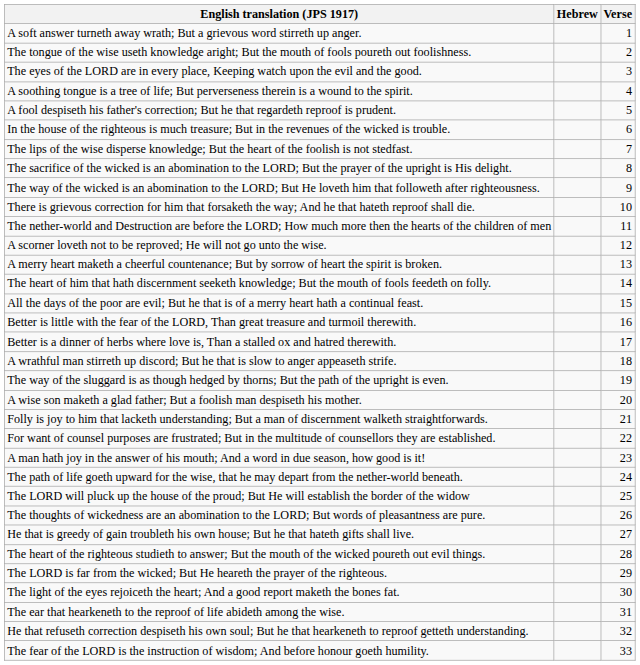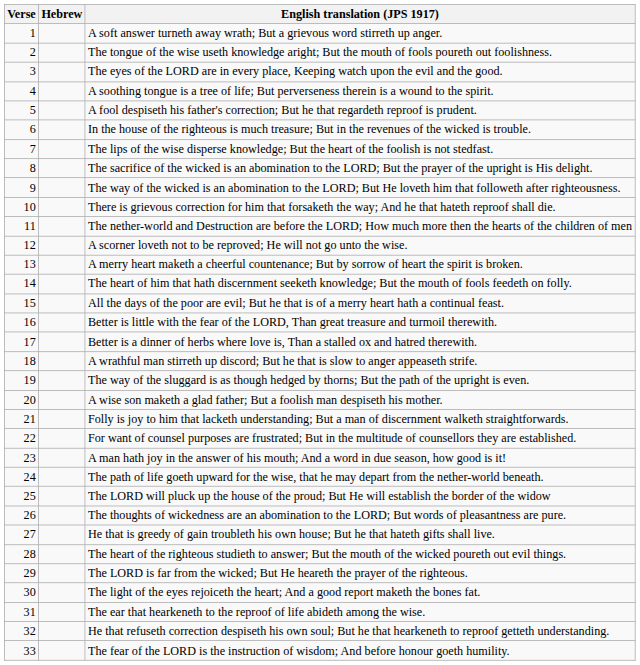columns swapped: (618, 14) <-> (279, 14)
